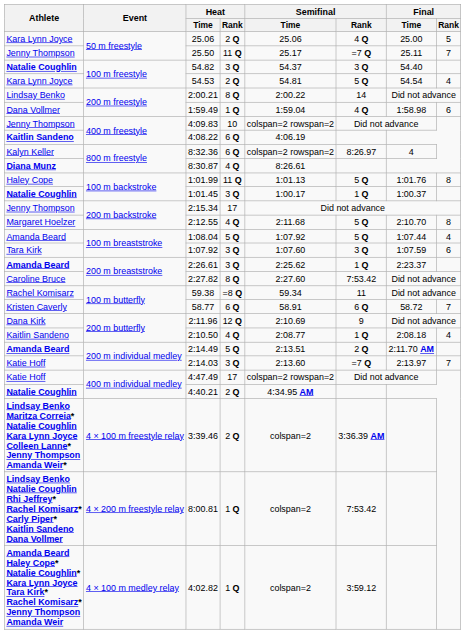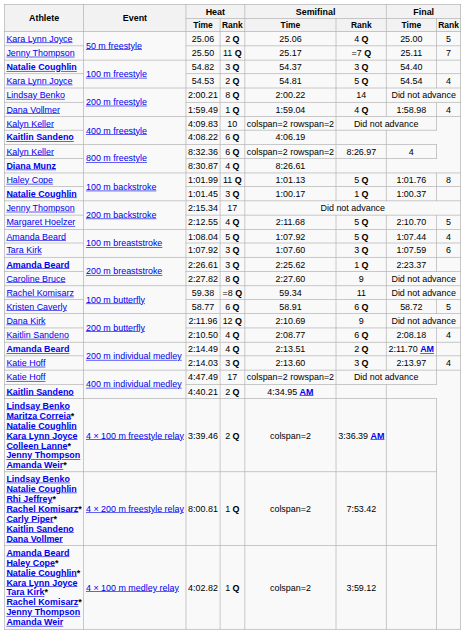(449, 110) 6 -> (449, 110) 4
(41, 124) Jenny Thompson -> (30, 124) Kalyn Keller
(449, 223) 8 -> (449, 223) 5
(361, 279) 7:53.42 -> (361, 279) 9
(449, 307) 7 -> (449, 307) 5
(361, 335) 1 Q -> (361, 335) 6 Q
(232, 349) 5 Q -> (232, 349) 4 Q
(361, 364) =7 Q -> (361, 364) 3 Q
(449, 364) 7 -> (449, 364) 4
(42, 392) Natalie Coughlin -> (40, 392) Kaitlin Sandeno
